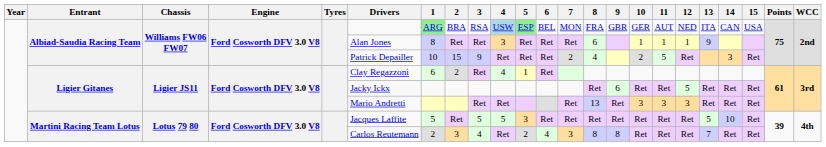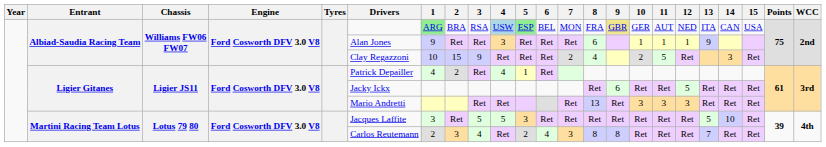(618, 26) no background -> (618, 26) khaki background
(433, 42) 8 -> (433, 42) 9
(382, 57) Patrick Depailler -> (380, 57) Clay Regazzoni
(380, 72) Clay Regazzoni -> (382, 72) Patrick Depailler
(433, 72) 6 -> (433, 72) 4
(433, 118) 5 -> (433, 118) 3
